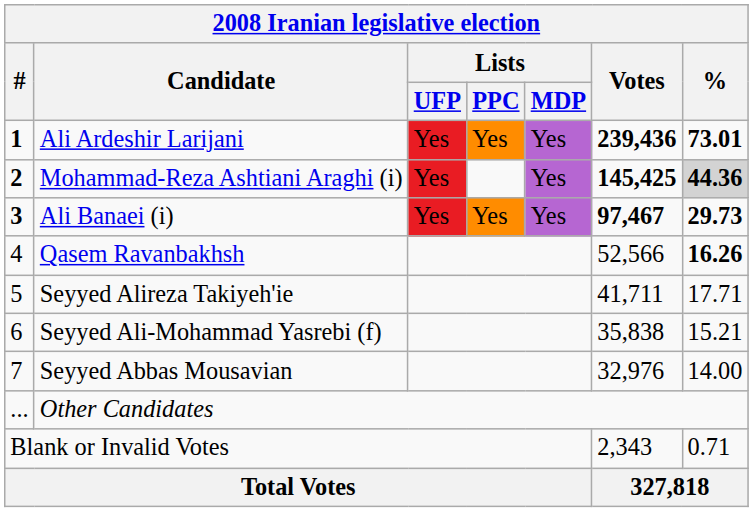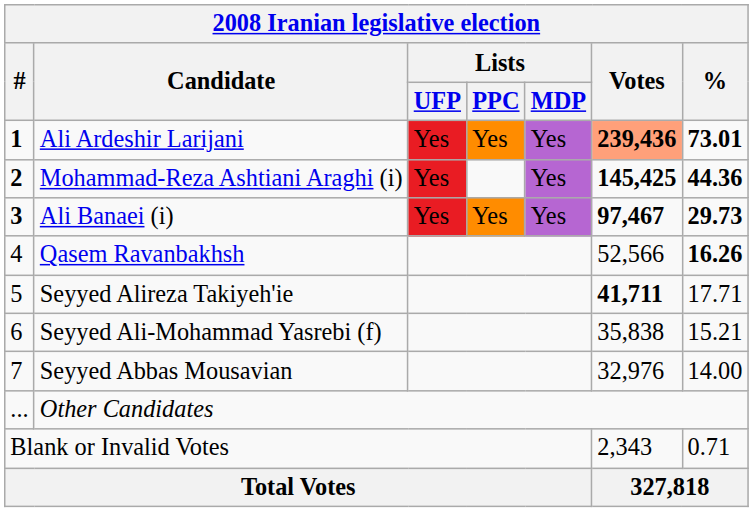(637, 139) no background -> (637, 139) lightsalmon background
(715, 178) lightgrey background -> (715, 178) no background
(630, 293) normal -> (630, 293) bold
